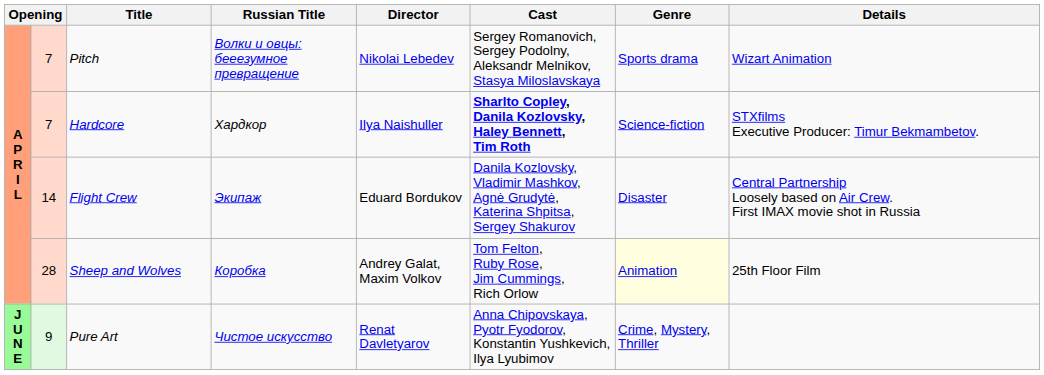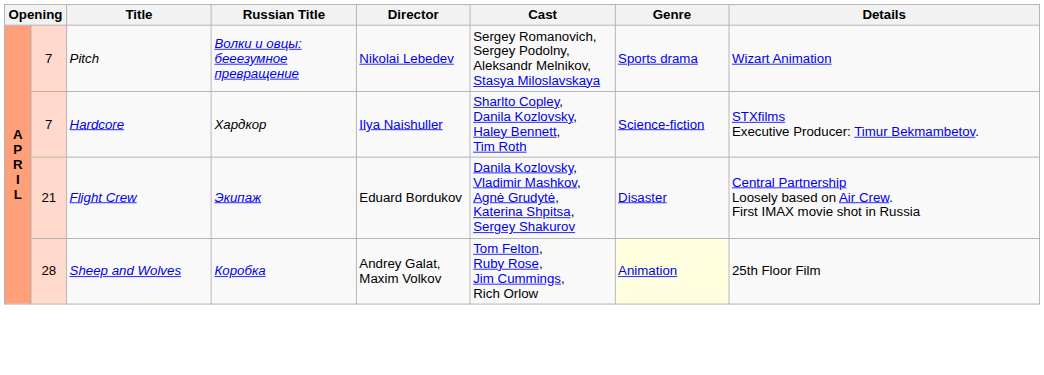(529, 124) bold -> (525, 124) normal
(49, 197) 14 -> (49, 197) 21
- row: (94, 336)
